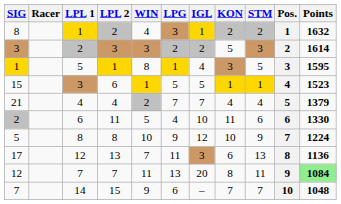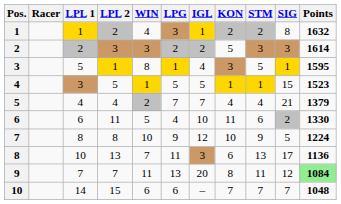columns swapped: (287, 13) <-> (17, 13)
(115, 84) 6 -> (115, 84) 5
(80, 155) 12 -> (80, 155) 10
(146, 191) 9 -> (147, 191) 6
